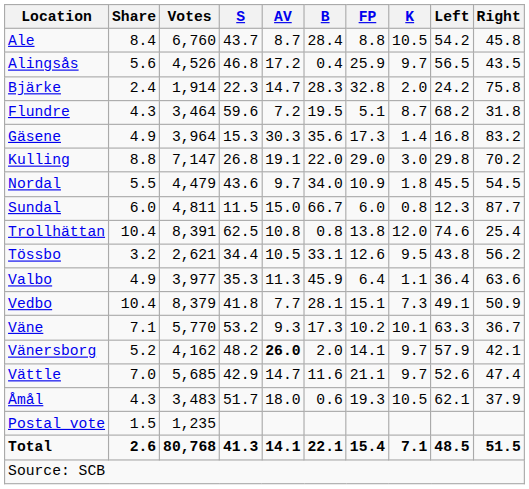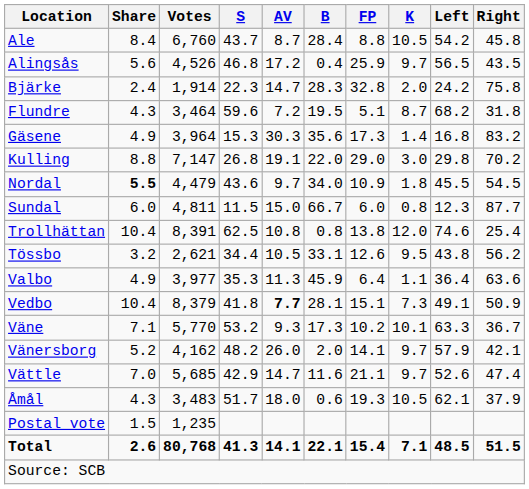(143, 184) normal -> (143, 184) bold
(287, 304) normal -> (287, 304) bold
(283, 352) bold -> (283, 352) normal
